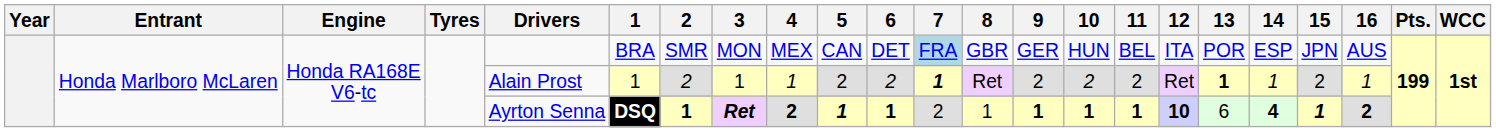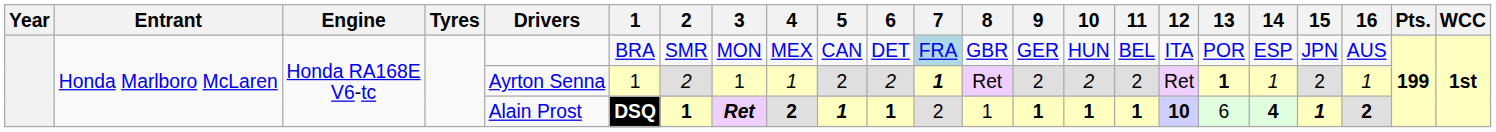(535, 81) Alain Prost -> (547, 81) Ayrton Senna
(547, 112) Ayrton Senna -> (535, 112) Alain Prost
